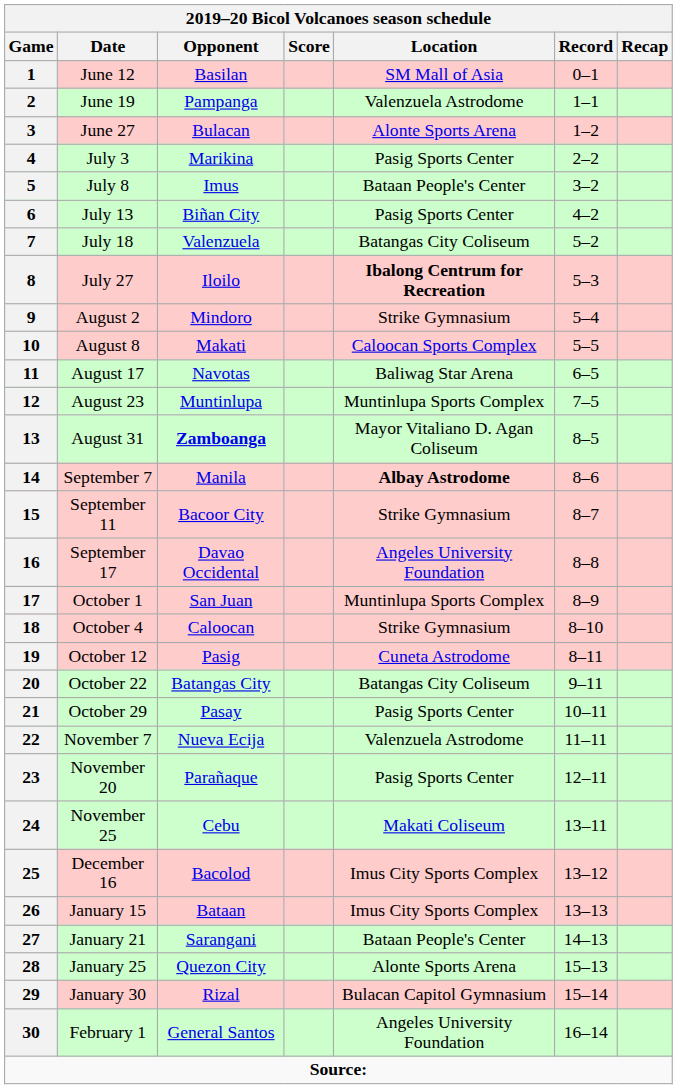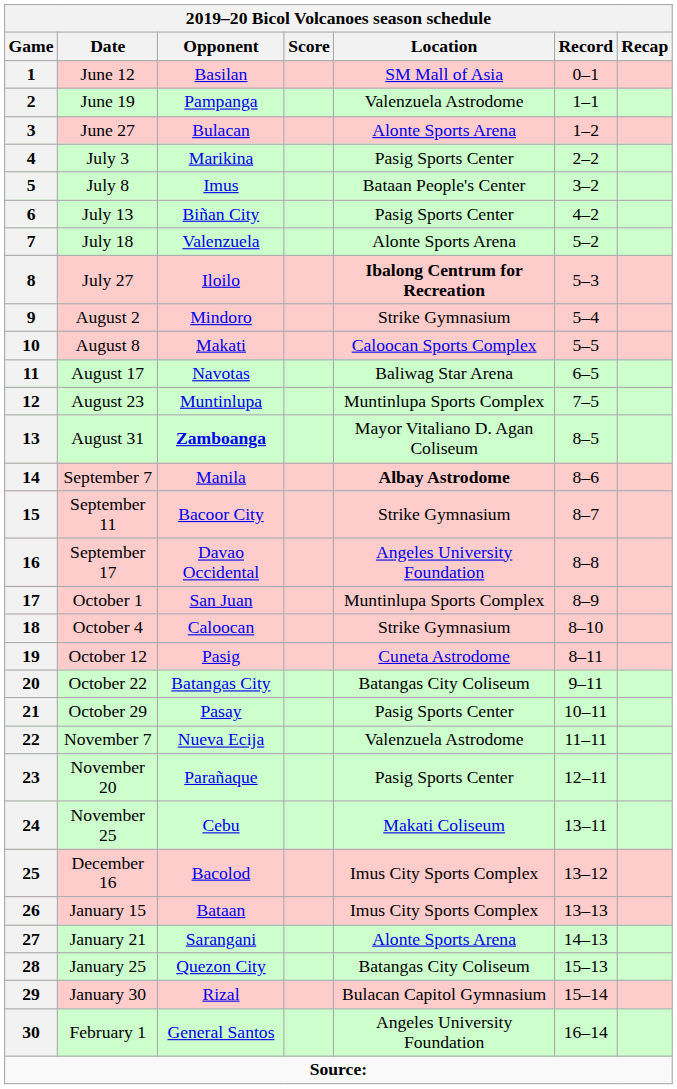(444, 241) Batangas City Coliseum -> (444, 241) Alonte Sports Arena
(444, 938) Bataan People's Center -> (444, 938) Alonte Sports Arena
(444, 966) Alonte Sports Arena -> (444, 966) Batangas City Coliseum
